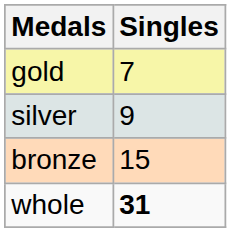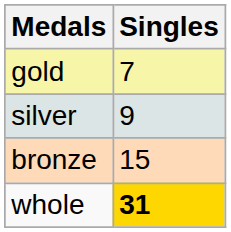(135, 204) no background -> (135, 204) gold background
